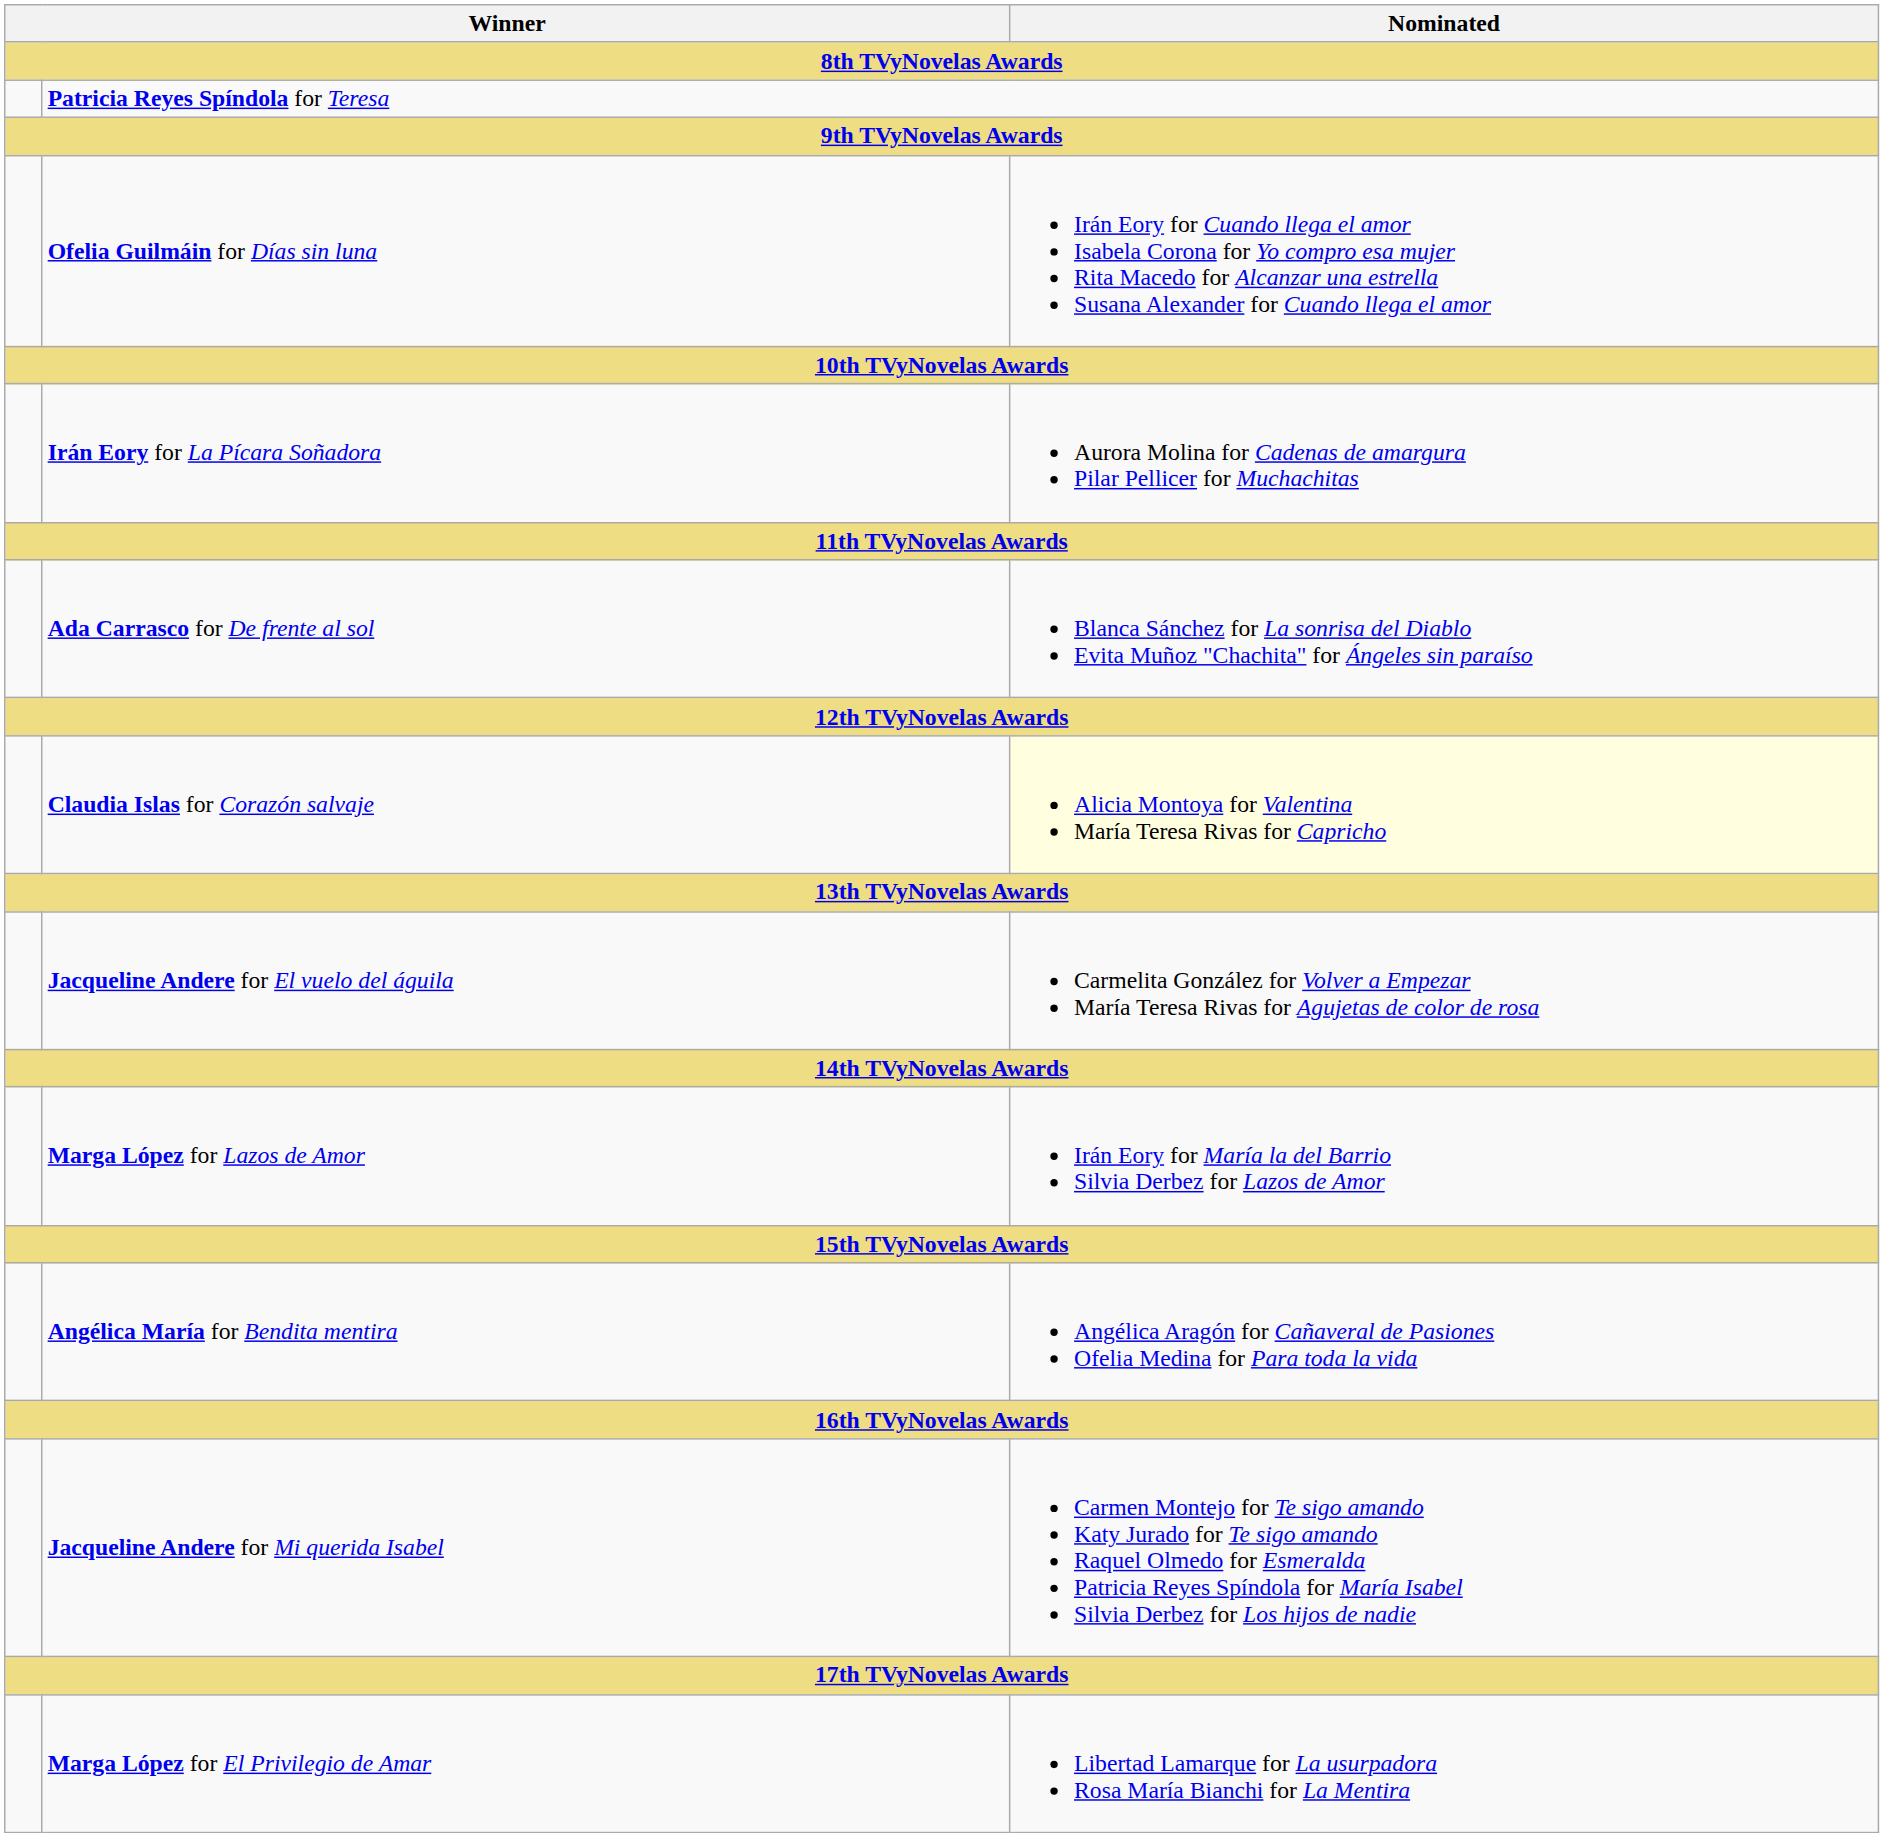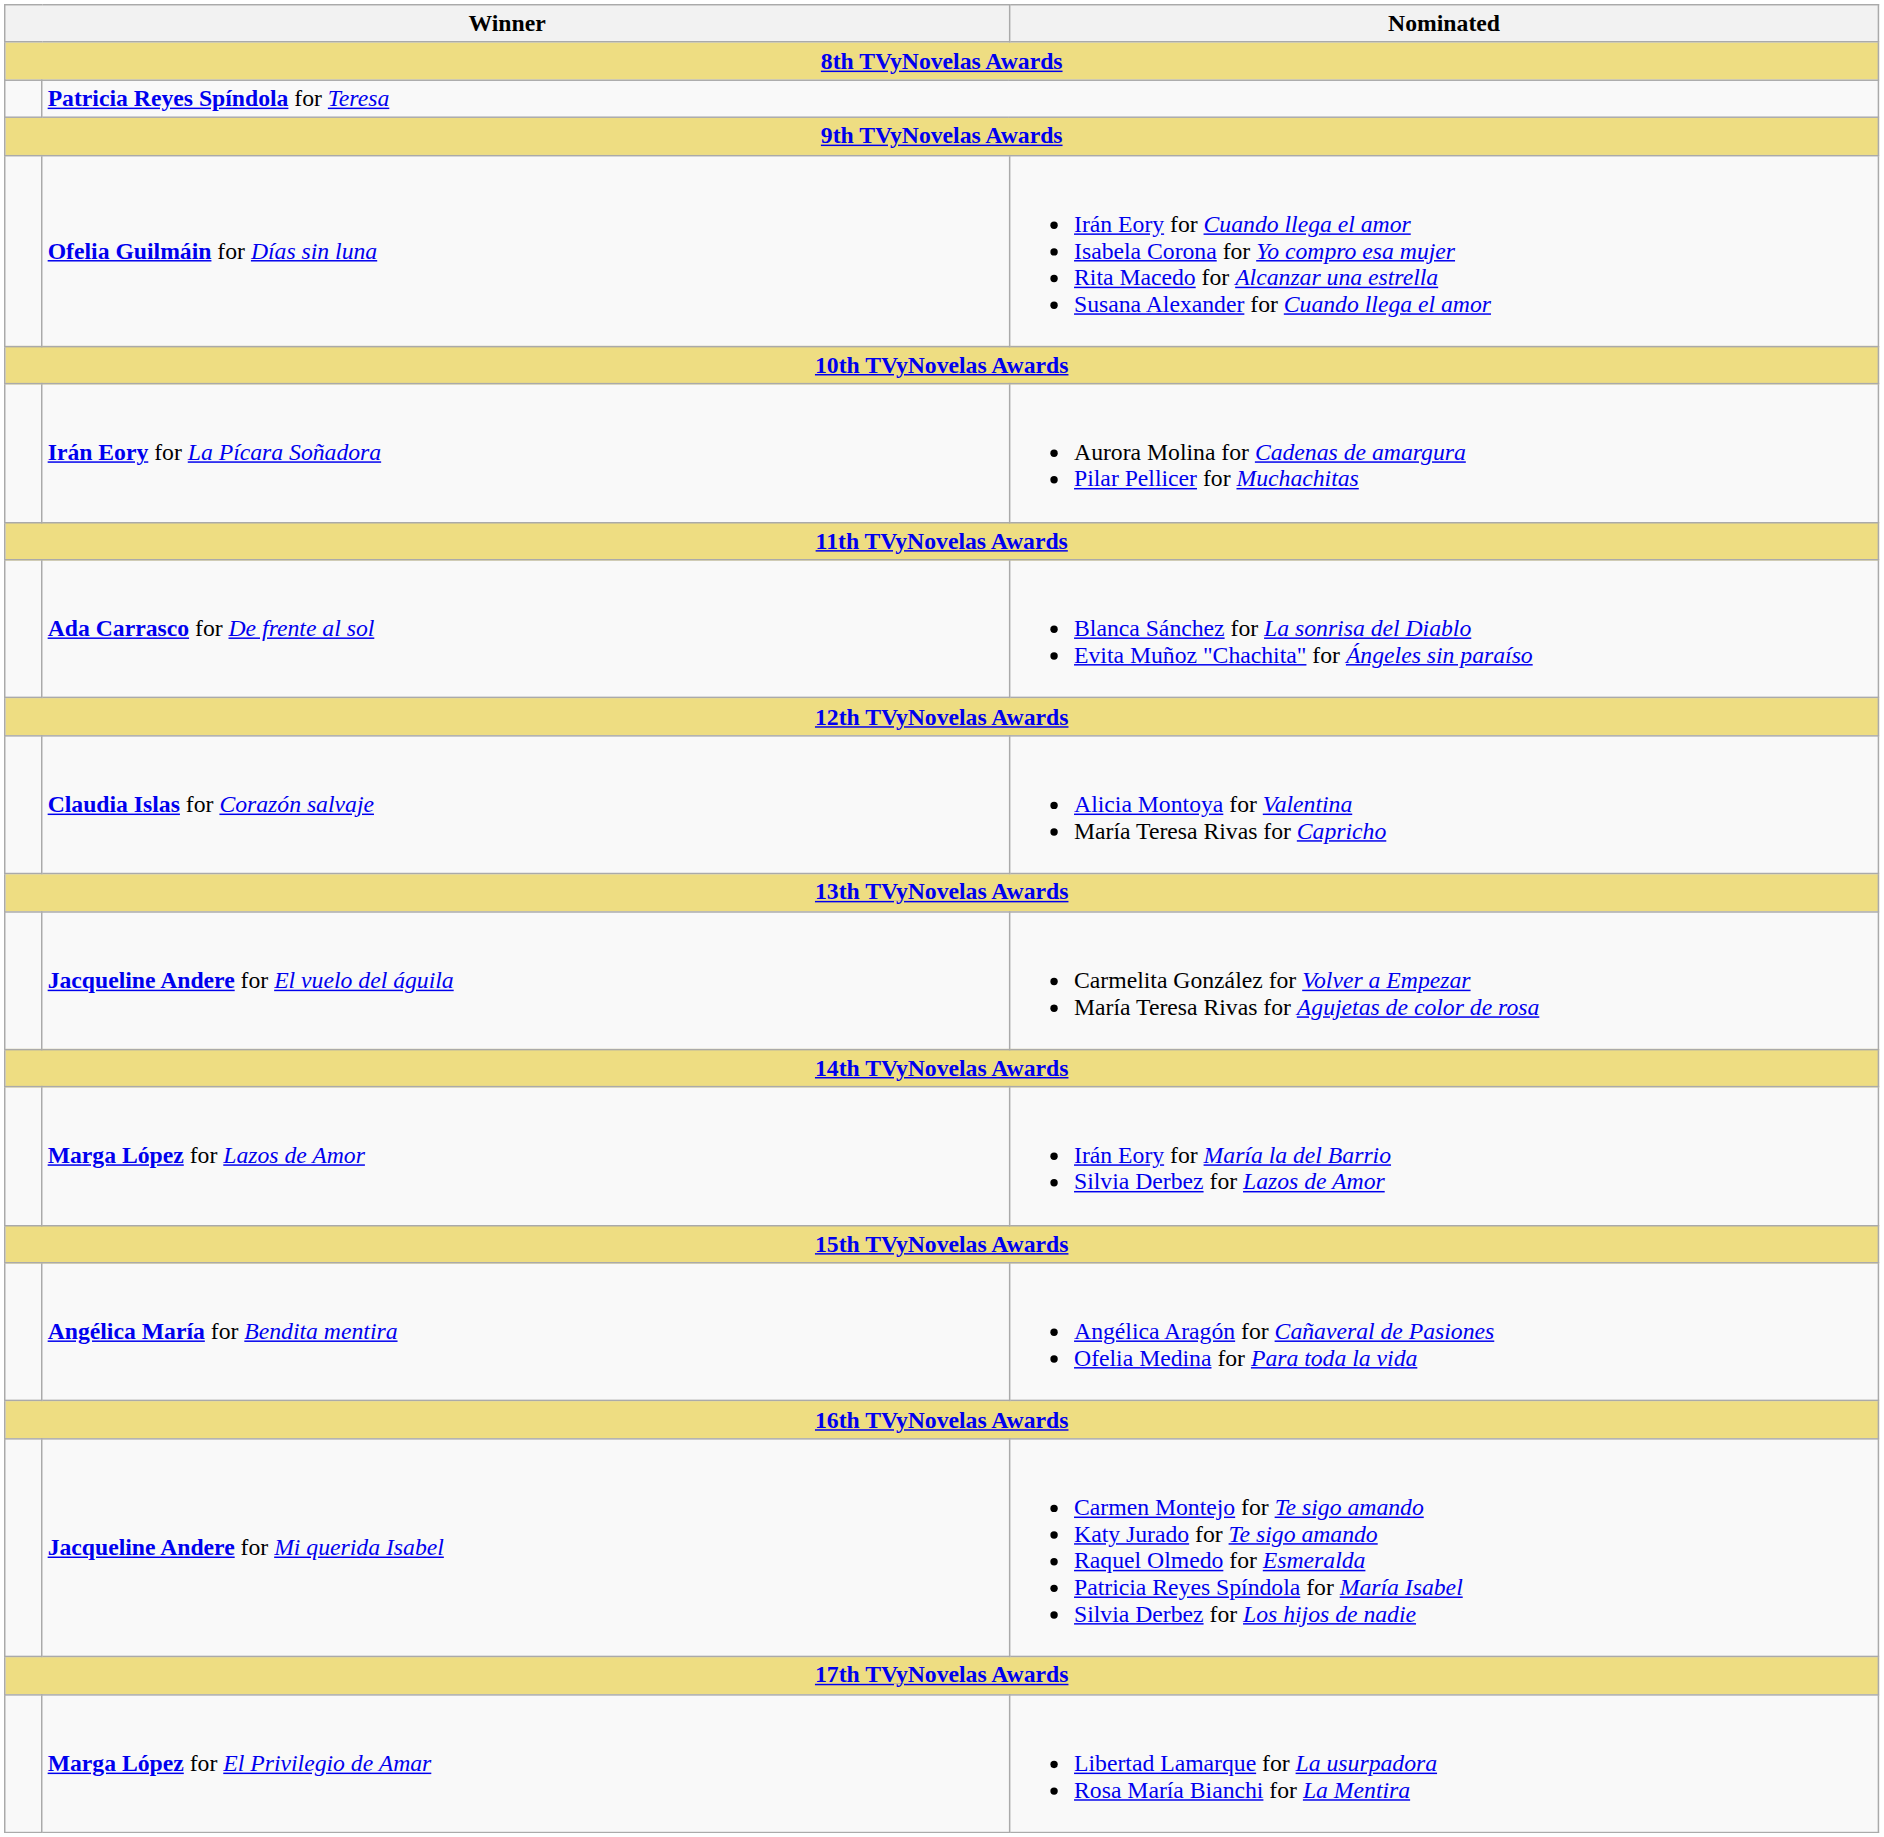(1444, 818) lightyellow background -> (1444, 818) no background
